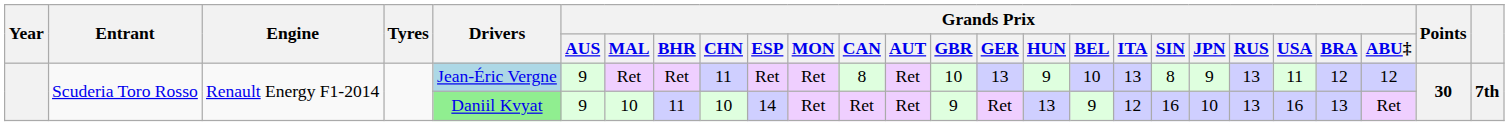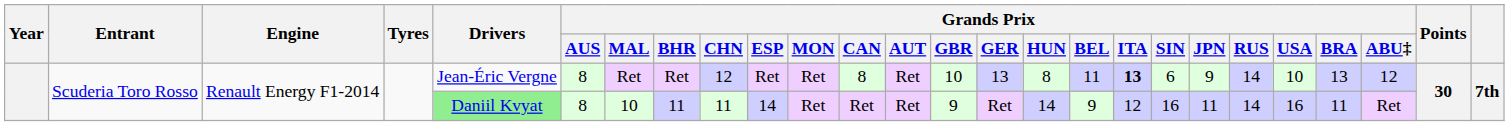(497, 77) lightblue background -> (497, 77) no background
(583, 77) 9 -> (583, 77) 8
(723, 77) 11 -> (723, 77) 12
(1046, 77) 9 -> (1046, 77) 8
(1092, 77) 10 -> (1092, 77) 11
(1133, 77) normal -> (1133, 77) bold
(1170, 77) 8 -> (1170, 77) 6
(1251, 77) 13 -> (1251, 77) 14
(1295, 77) 11 -> (1295, 77) 10
(1339, 77) 12 -> (1339, 77) 13
(583, 106) 9 -> (583, 106) 8
(723, 106) 10 -> (723, 106) 11
(1046, 106) 13 -> (1046, 106) 14
(1209, 106) 10 -> (1209, 106) 11
(1251, 106) 13 -> (1251, 106) 14
(1339, 106) 13 -> (1339, 106) 11
